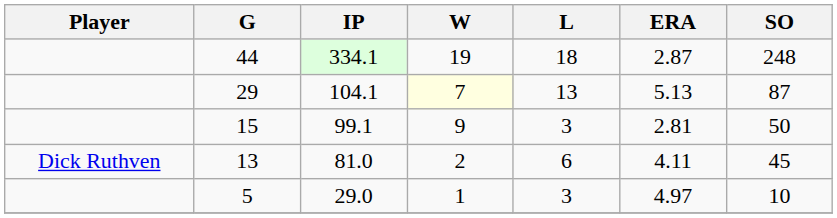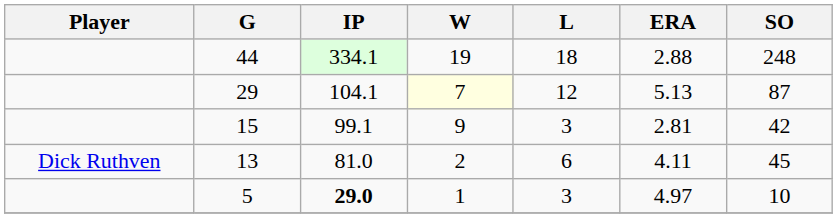(673, 56) 2.87 -> (673, 56) 2.88
(567, 91) 13 -> (567, 91) 12
(779, 126) 50 -> (779, 126) 42
(354, 195) normal -> (354, 195) bold
